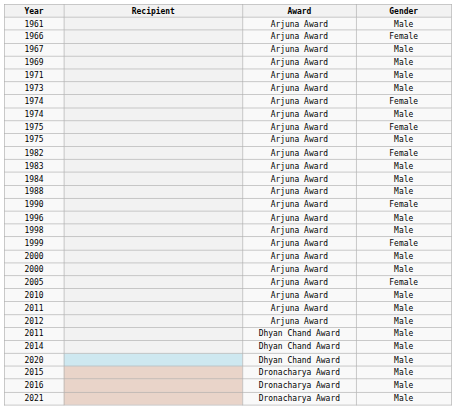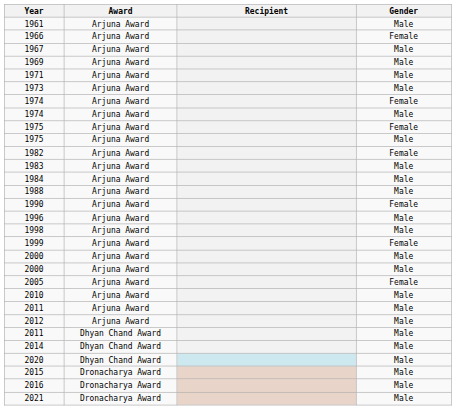columns swapped: (153, 11) <-> (299, 11)
